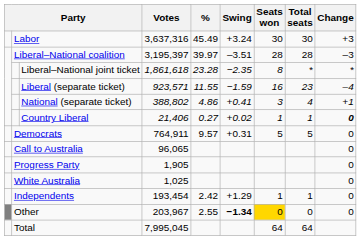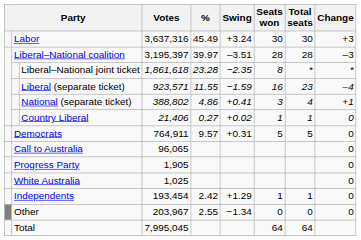(351, 117) bold -> (351, 117) normal
(239, 212) bold -> (239, 212) normal
(280, 212) gold background -> (280, 212) no background
